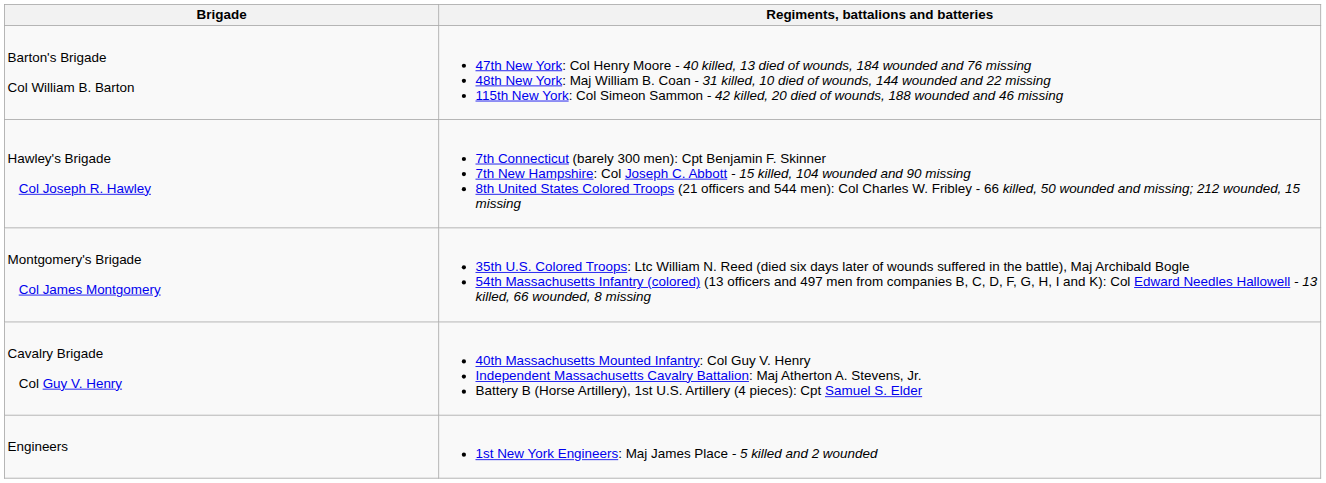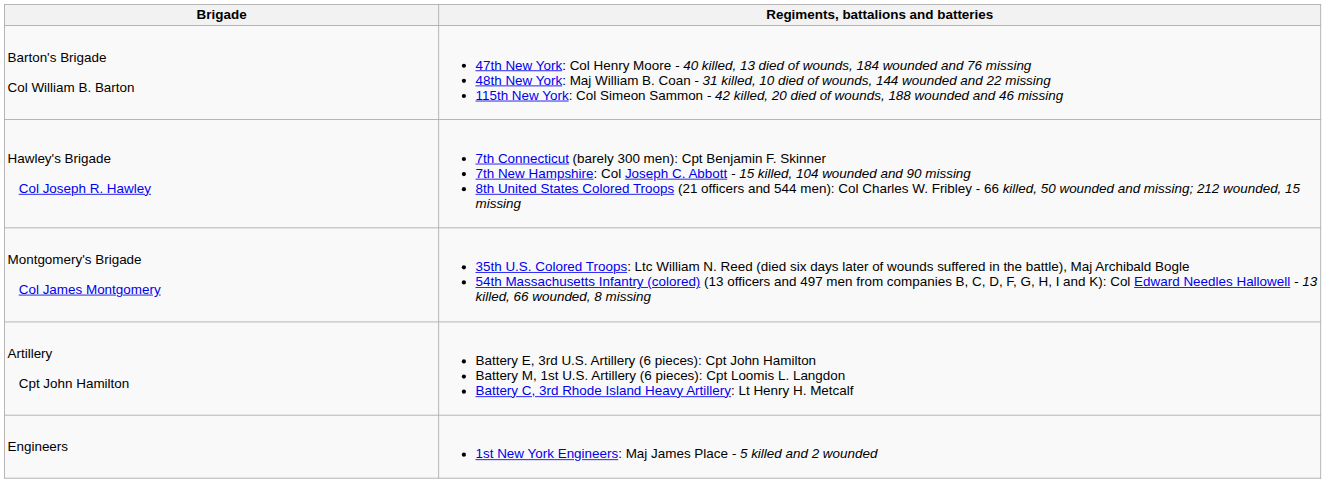- row: (65, 368)
+ row: (68, 368)
